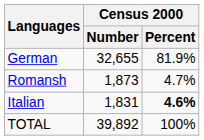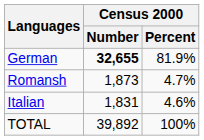(118, 59) normal -> (118, 59) bold
(180, 102) bold -> (180, 102) normal
